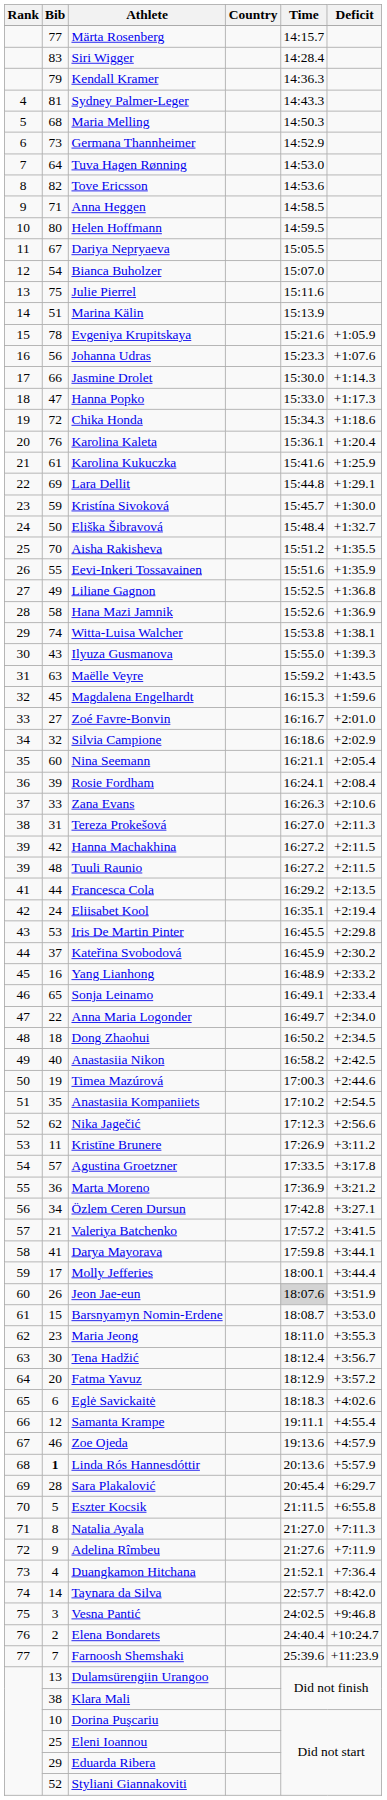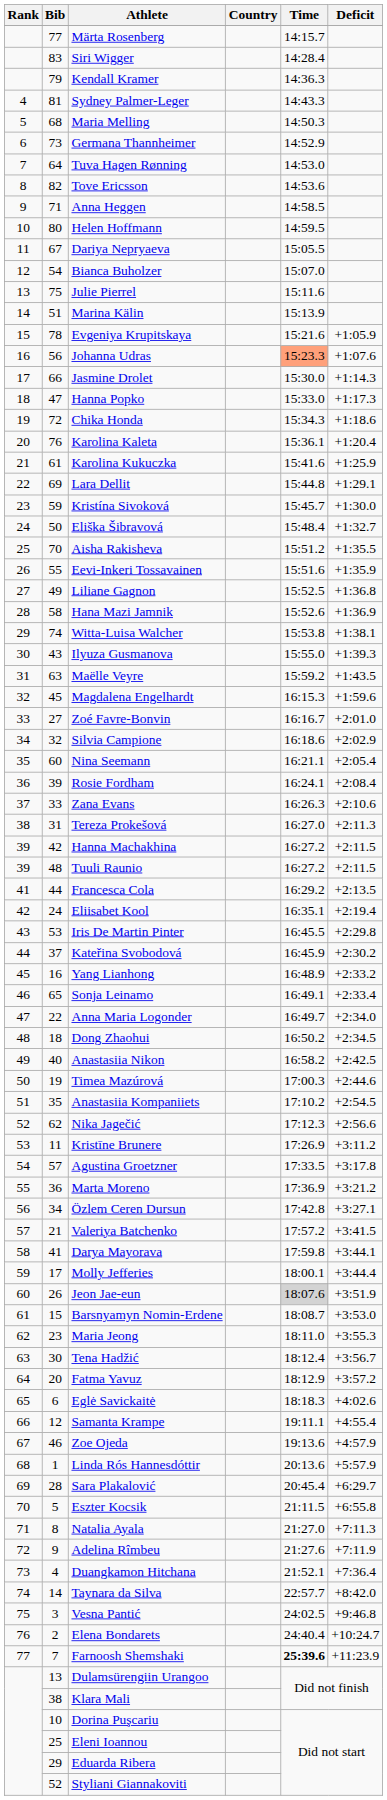(304, 356) no background -> (304, 356) lightsalmon background
(55, 1464) bold -> (55, 1464) normal
(304, 1656) normal -> (304, 1656) bold
